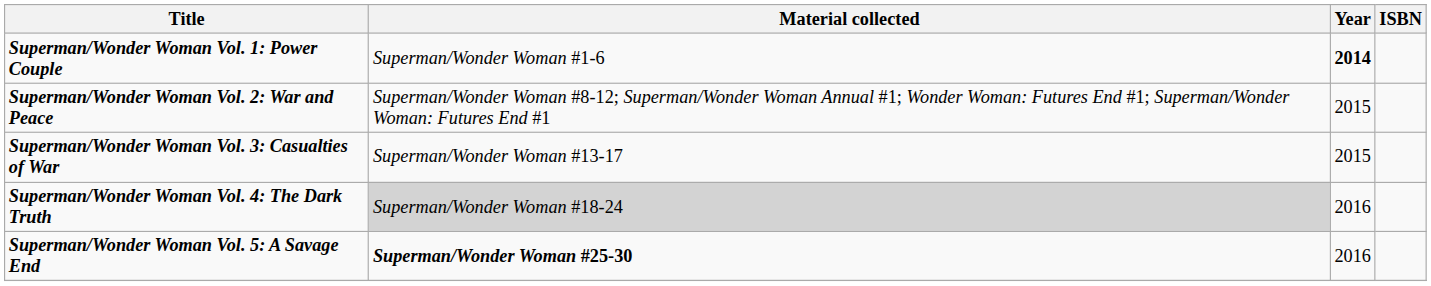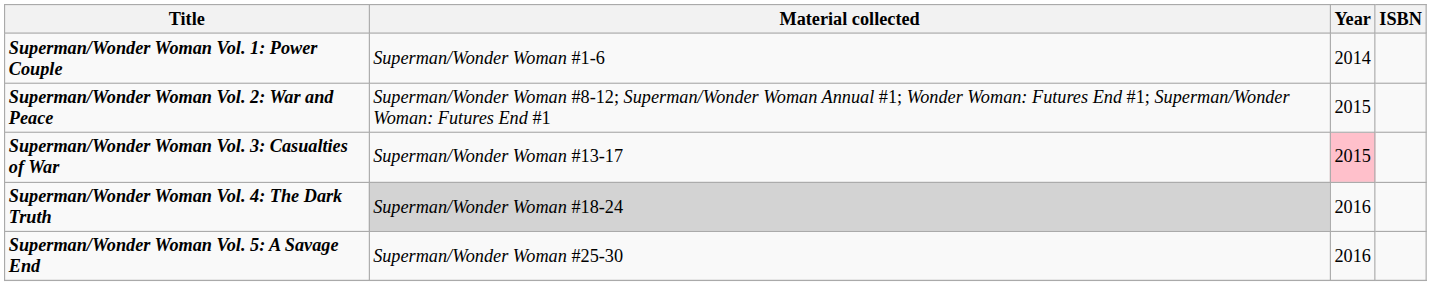(1353, 58) bold -> (1353, 58) normal
(1353, 157) no background -> (1353, 157) pink background
(503, 255) bold -> (498, 255) normal
